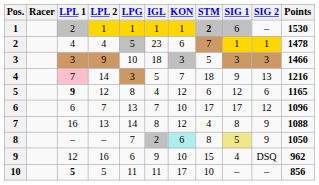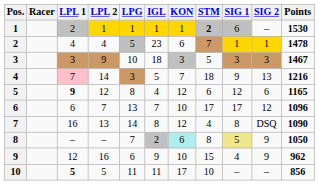(298, 60) 1466 -> (298, 60) 1467
(266, 124) 9 -> (266, 124) DSQ
(298, 124) 1088 -> (298, 124) 1090
(266, 156) DSQ -> (266, 156) 9
